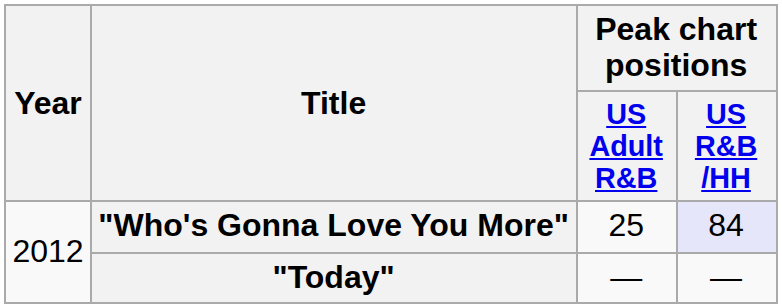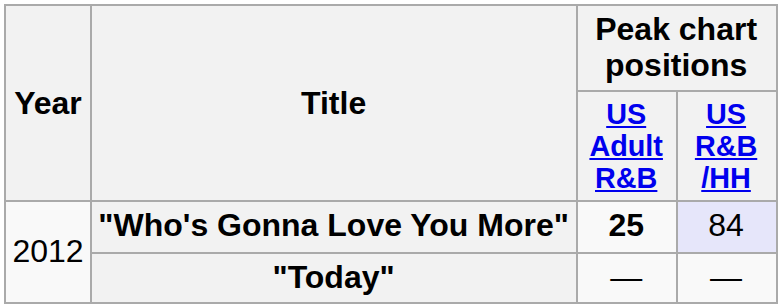(626, 226) normal -> (626, 226) bold
